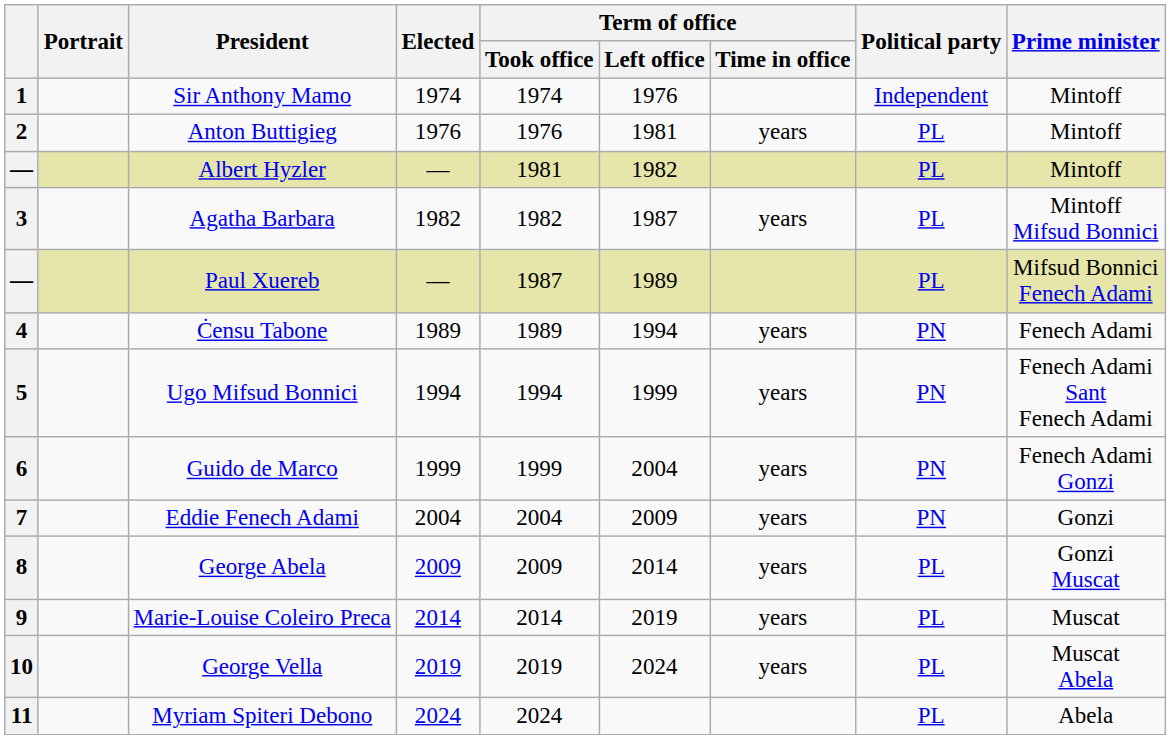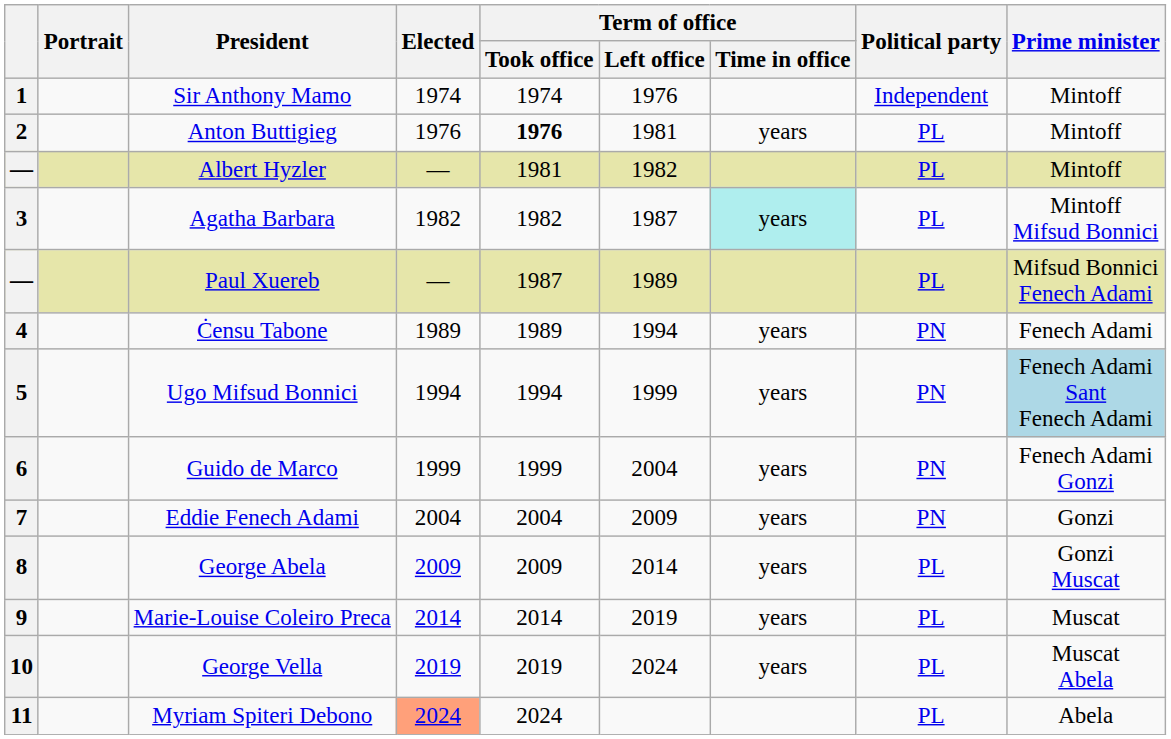(539, 132) normal -> (539, 132) bold
(783, 218) no background -> (783, 218) paleturquoise background
(1086, 392) no background -> (1086, 392) lightblue background
(438, 715) no background -> (438, 715) lightsalmon background
